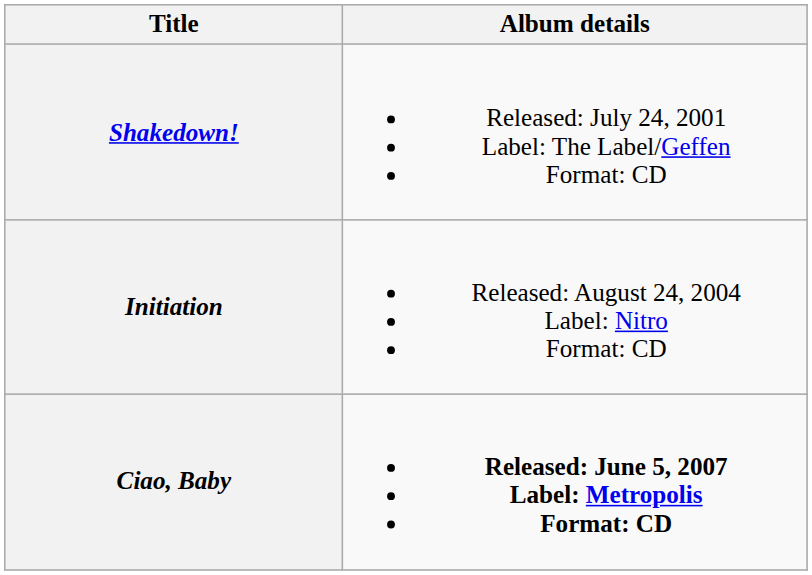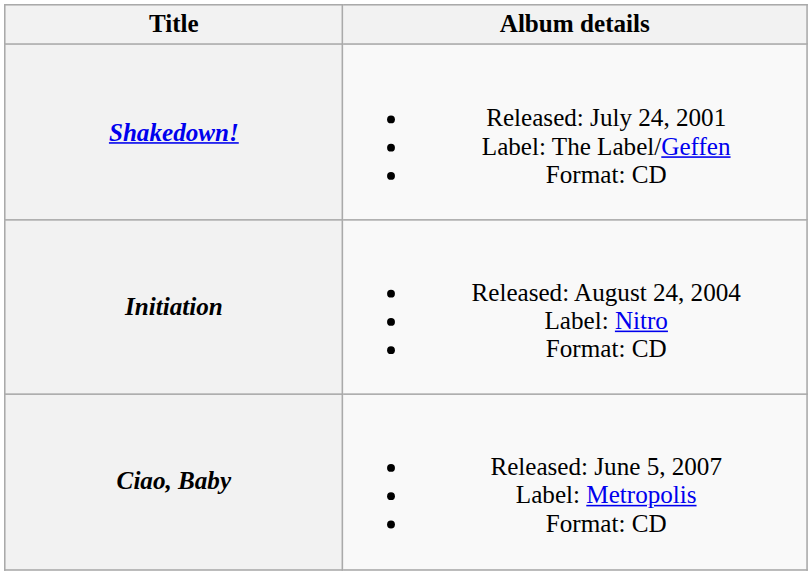(575, 496) bold -> (575, 496) normal
